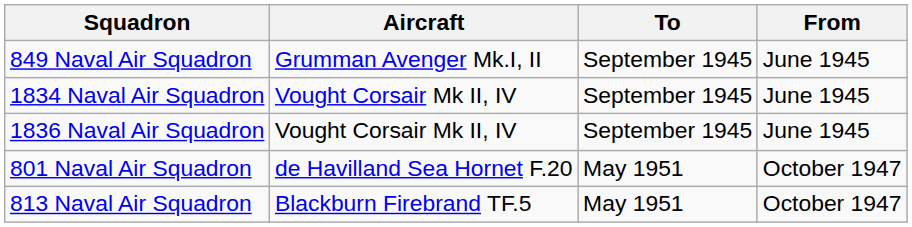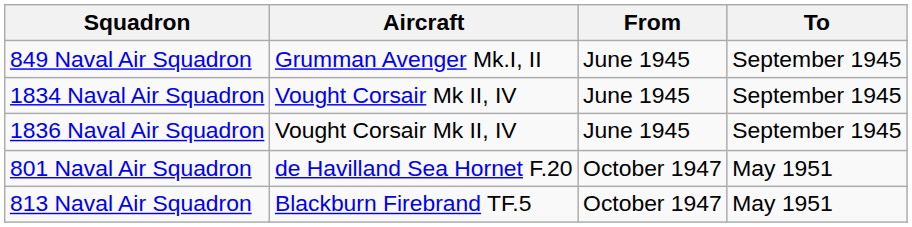columns swapped: (832, 22) <-> (668, 22)
